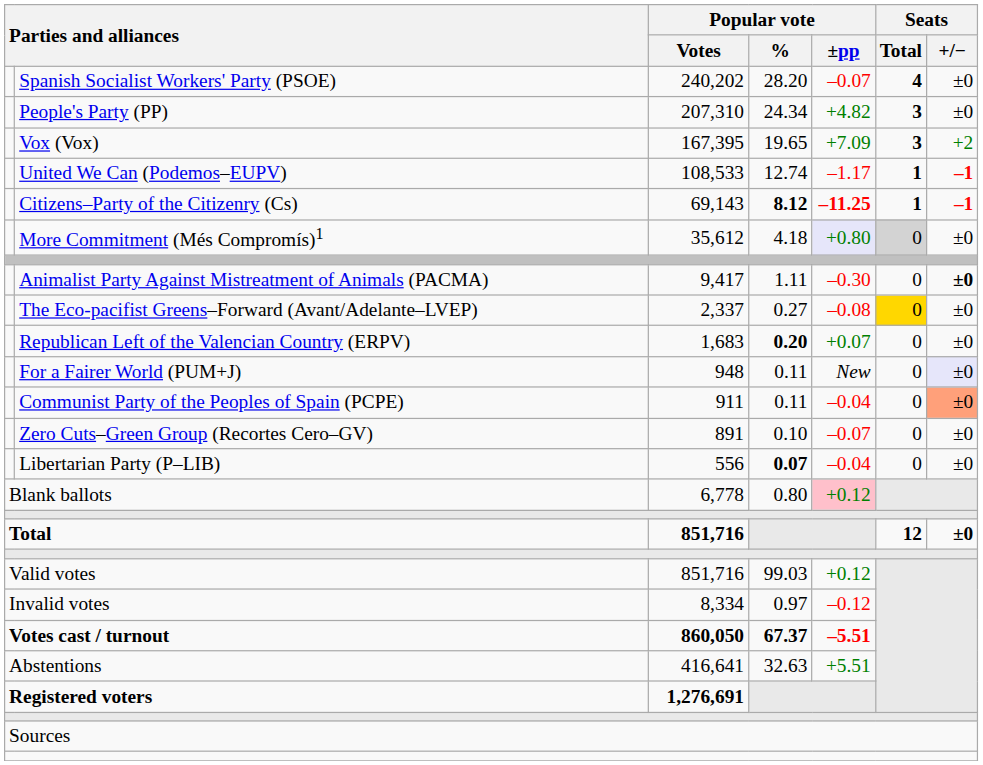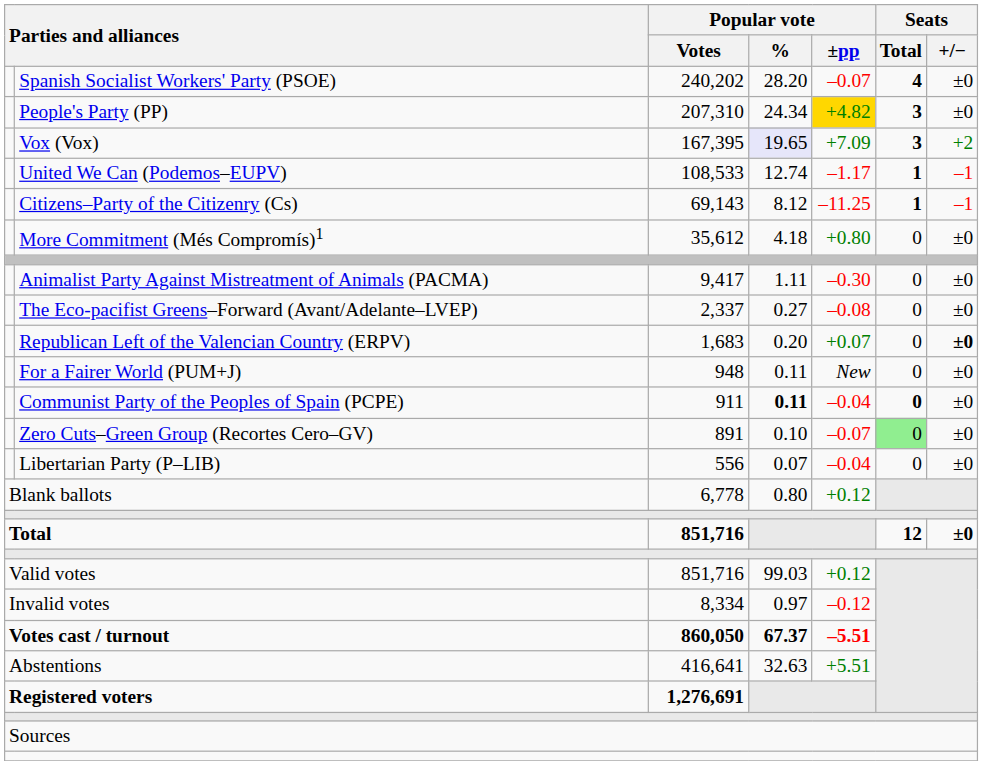(848, 111) no background -> (848, 111) gold background
(786, 142) no background -> (786, 142) lavender background
(964, 173) bold -> (964, 173) normal
(790, 204) bold -> (790, 204) normal
(845, 204) bold -> (844, 204) normal
(964, 204) bold -> (964, 204) normal
(848, 237) lavender background -> (848, 237) no background
(917, 237) lightgrey background -> (917, 237) no background
(963, 279) bold -> (963, 279) normal
(917, 310) gold background -> (917, 310) no background
(790, 341) bold -> (790, 341) normal
(963, 341) normal -> (963, 341) bold
(963, 371) lavender background -> (963, 371) no background
(791, 402) normal -> (791, 402) bold
(917, 402) normal -> (917, 402) bold
(963, 402) lightsalmon background -> (963, 402) no background
(917, 433) no background -> (917, 433) lightgreen background
(790, 463) bold -> (790, 463) normal
(848, 494) pink background -> (848, 494) no background
